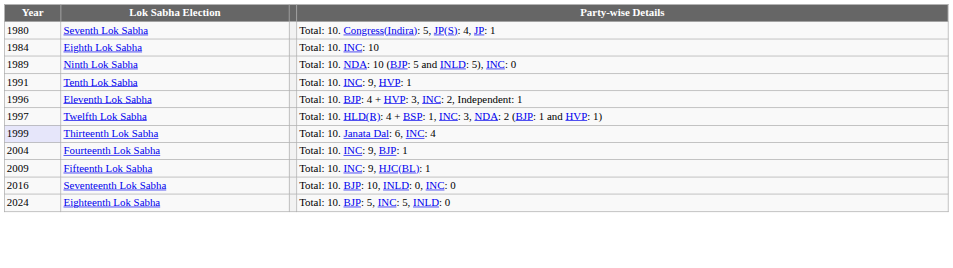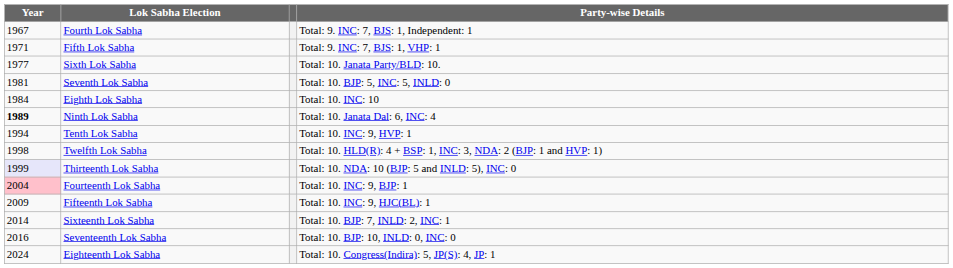+ row: (103, 30)
+ row: (99, 47)
+ row: (100, 64)
(18, 30) 1980 -> (18, 82) 1981
(397, 30) Total: 10. Congress(Indira): 5, JP(S): 4, JP: 1 -> (375, 82) Total: 10. BJP: 5, INC: 5, INLD: 0
(18, 64) normal -> (18, 116) bold
(408, 64) Total: 10. NDA: 10 (BJP: 5 and INLD: 5), INC: 0 -> (367, 116) Total: 10. Janata Dal: 6, INC: 4
(18, 82) 1991 -> (18, 133) 1994
- row: (108, 99)
(18, 116) 1997 -> (18, 151) 1998
(367, 133) Total: 10. Janata Dal: 6, INC: 4 -> (408, 168) Total: 10. NDA: 10 (BJP: 5 and INLD: 5), INC: 0
(18, 151) no background -> (18, 185) pink background
+ row: (109, 220)
(375, 202) Total: 10. BJP: 5, INC: 5, INLD: 0 -> (397, 254) Total: 10. Congress(Indira): 5, JP(S): 4, JP: 1
